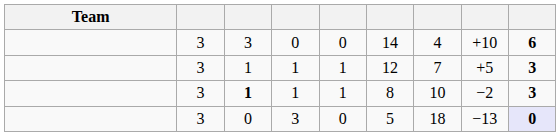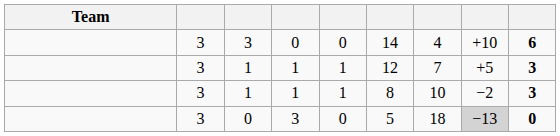(248, 93) bold -> (248, 93) normal
(485, 118) no background -> (485, 118) lightgrey background
(532, 118) lavender background -> (532, 118) no background
